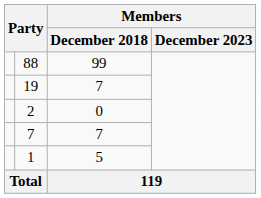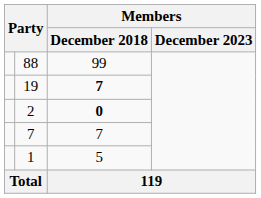(99, 87) normal -> (99, 87) bold
(99, 110) normal -> (99, 110) bold
